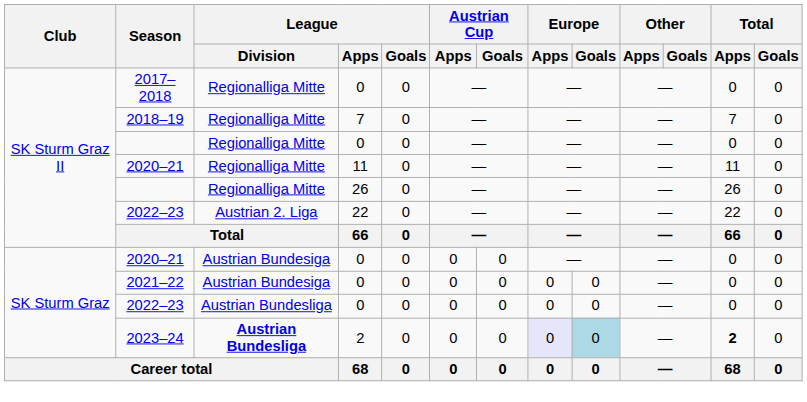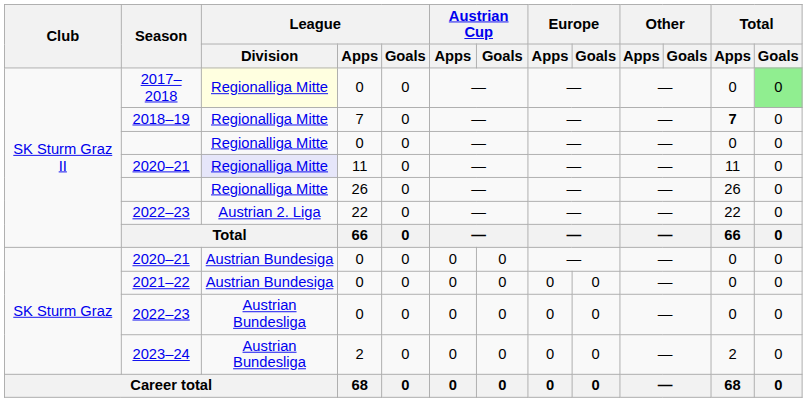(266, 87) no background -> (270, 87) lightyellow background
(778, 87) no background -> (778, 87) lightgreen background
(733, 119) normal -> (733, 119) bold
(266, 166) no background -> (270, 166) lavender background
(266, 337) bold -> (270, 354) normal
(550, 337) lavender background -> (550, 354) no background
(596, 337) lightblue background -> (596, 354) no background
(733, 337) bold -> (733, 354) normal
